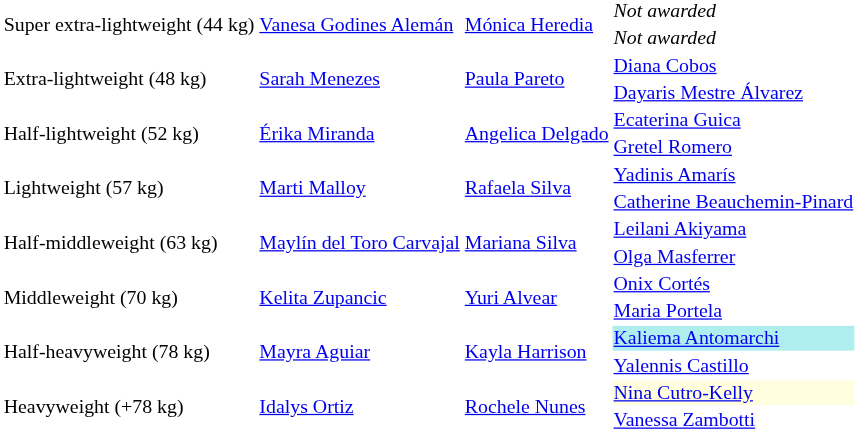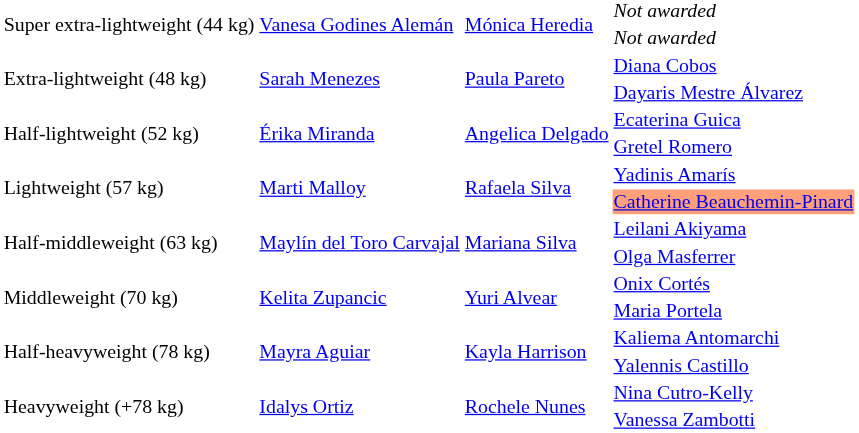(733, 201) no background -> (733, 201) lightsalmon background
(696, 338) paleturquoise background -> (696, 338) no background
(683, 392) lightyellow background -> (683, 392) no background
